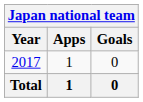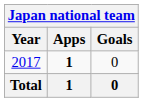(69, 62) normal -> (69, 62) bold
